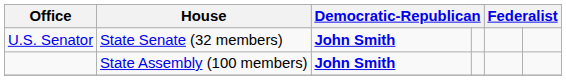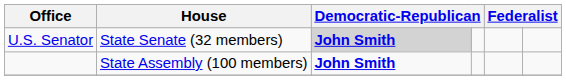(355, 39) no background -> (355, 39) lightgrey background
